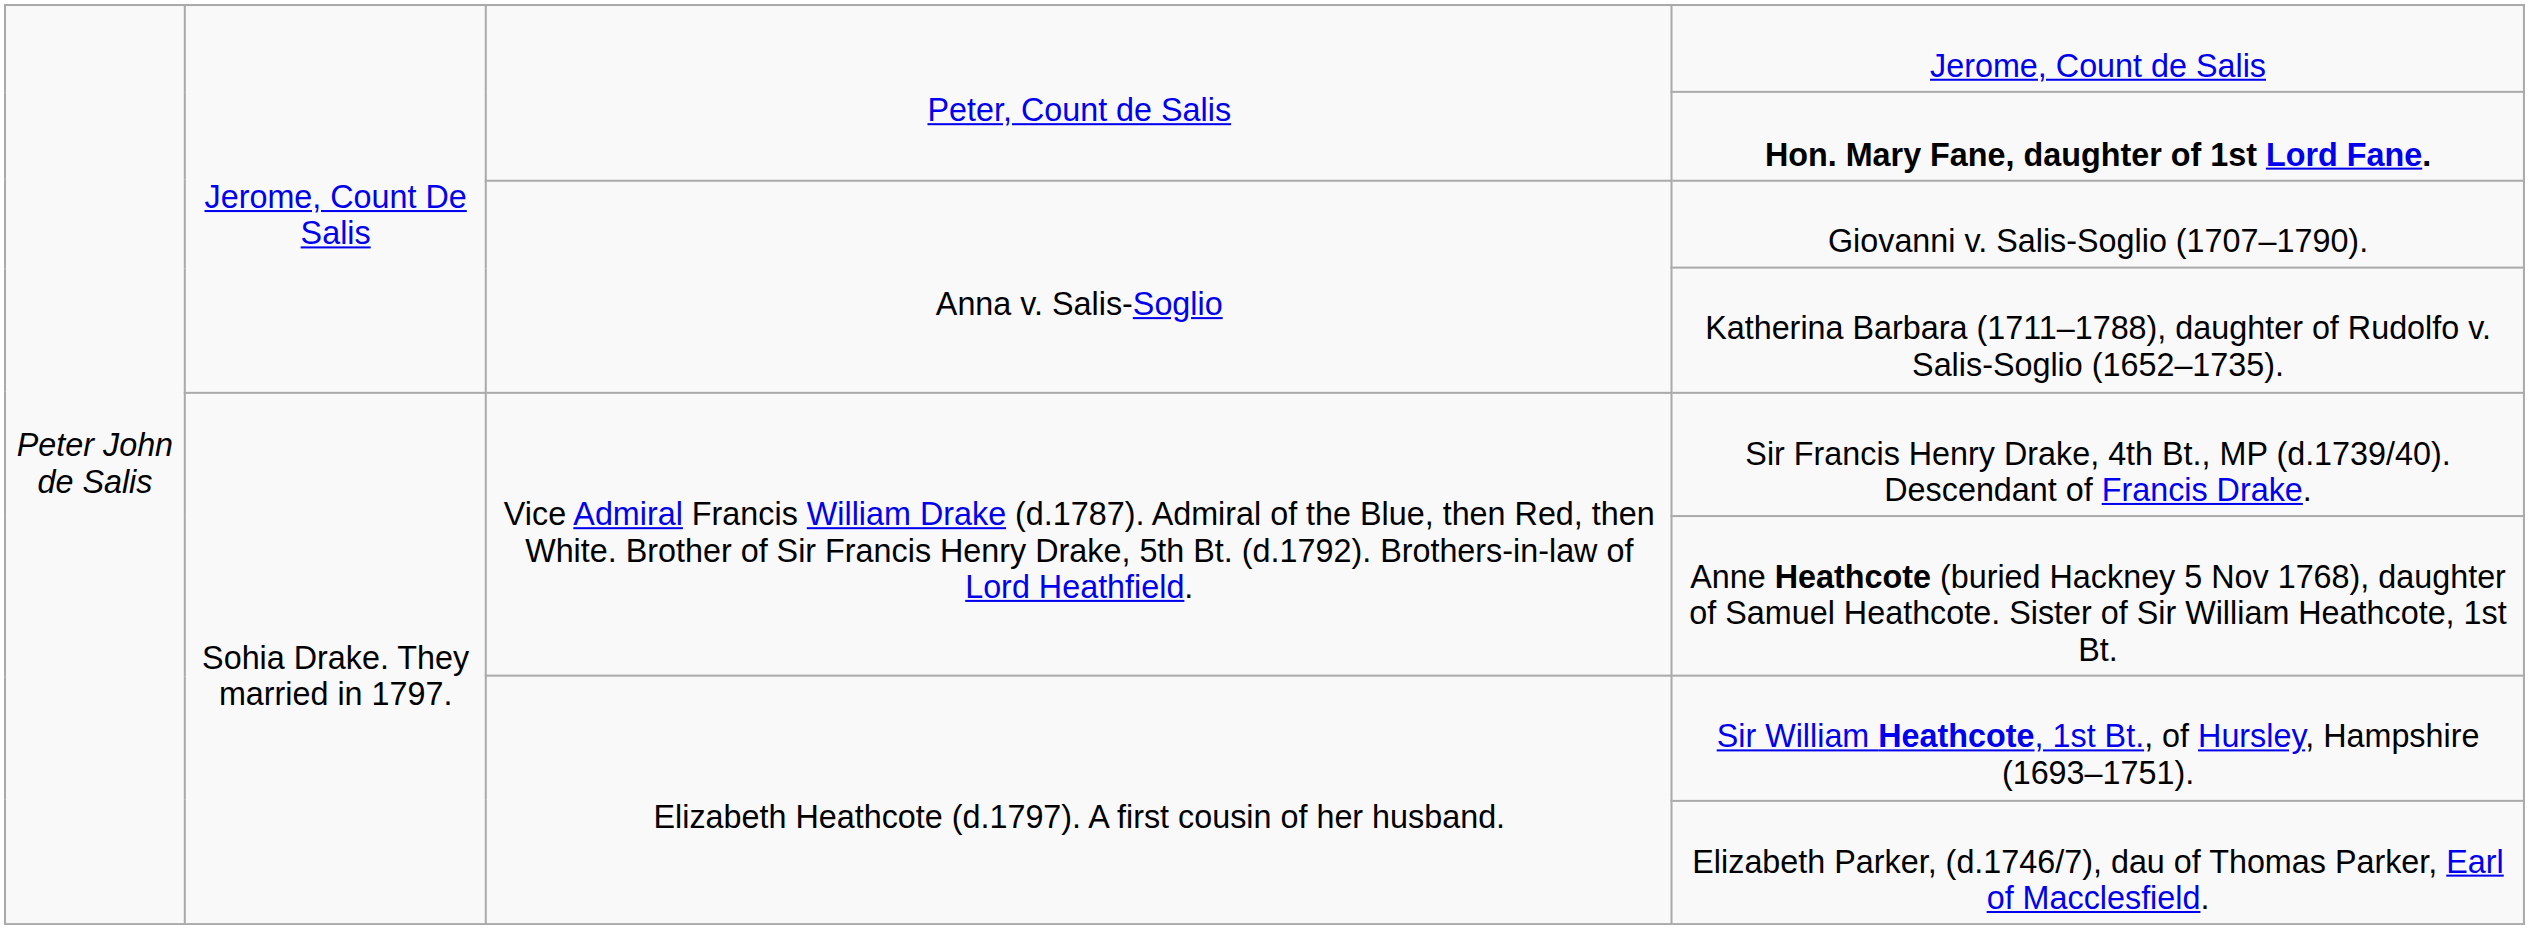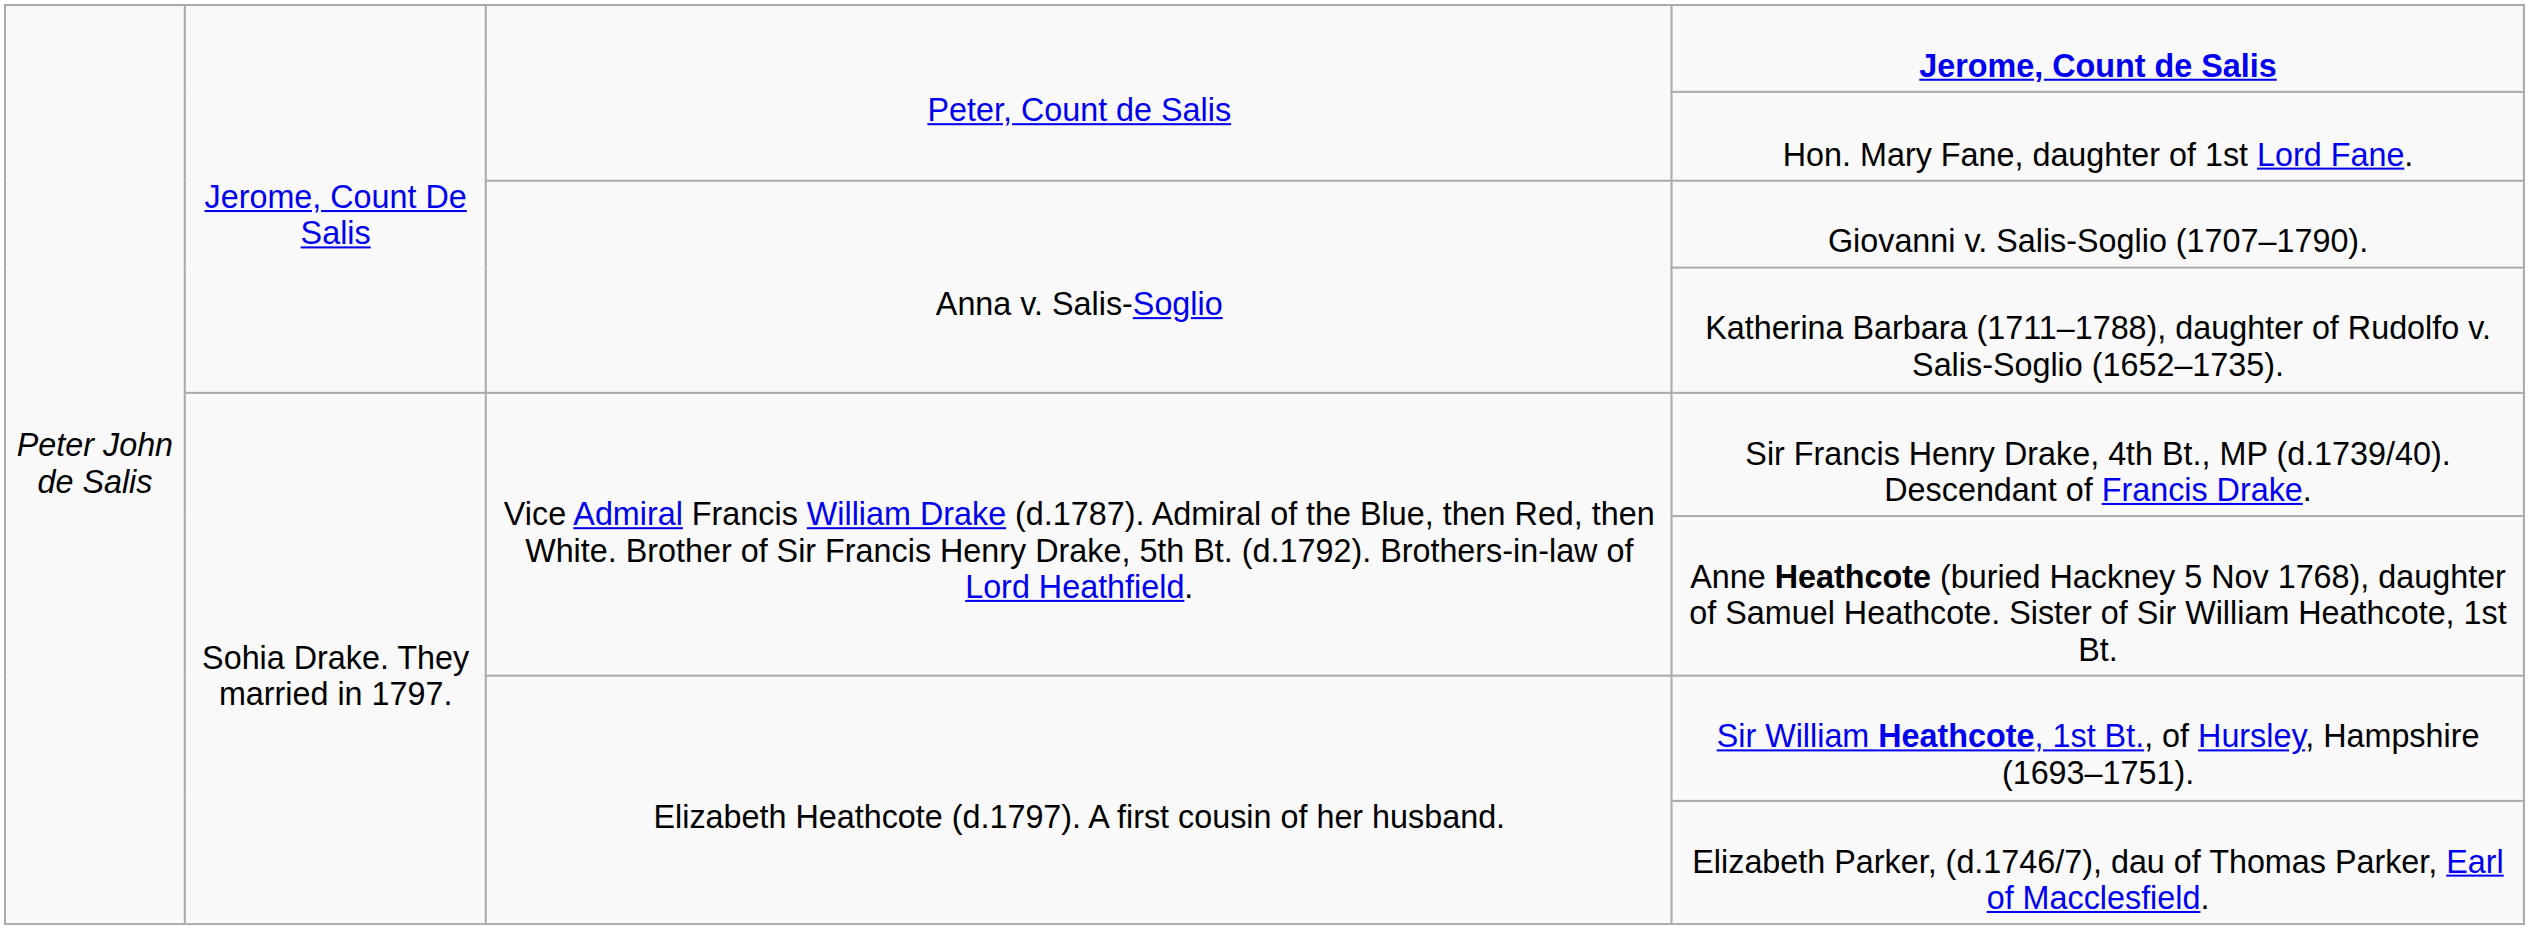(2098, 66) normal -> (2098, 66) bold
(2098, 154) bold -> (2098, 154) normal
